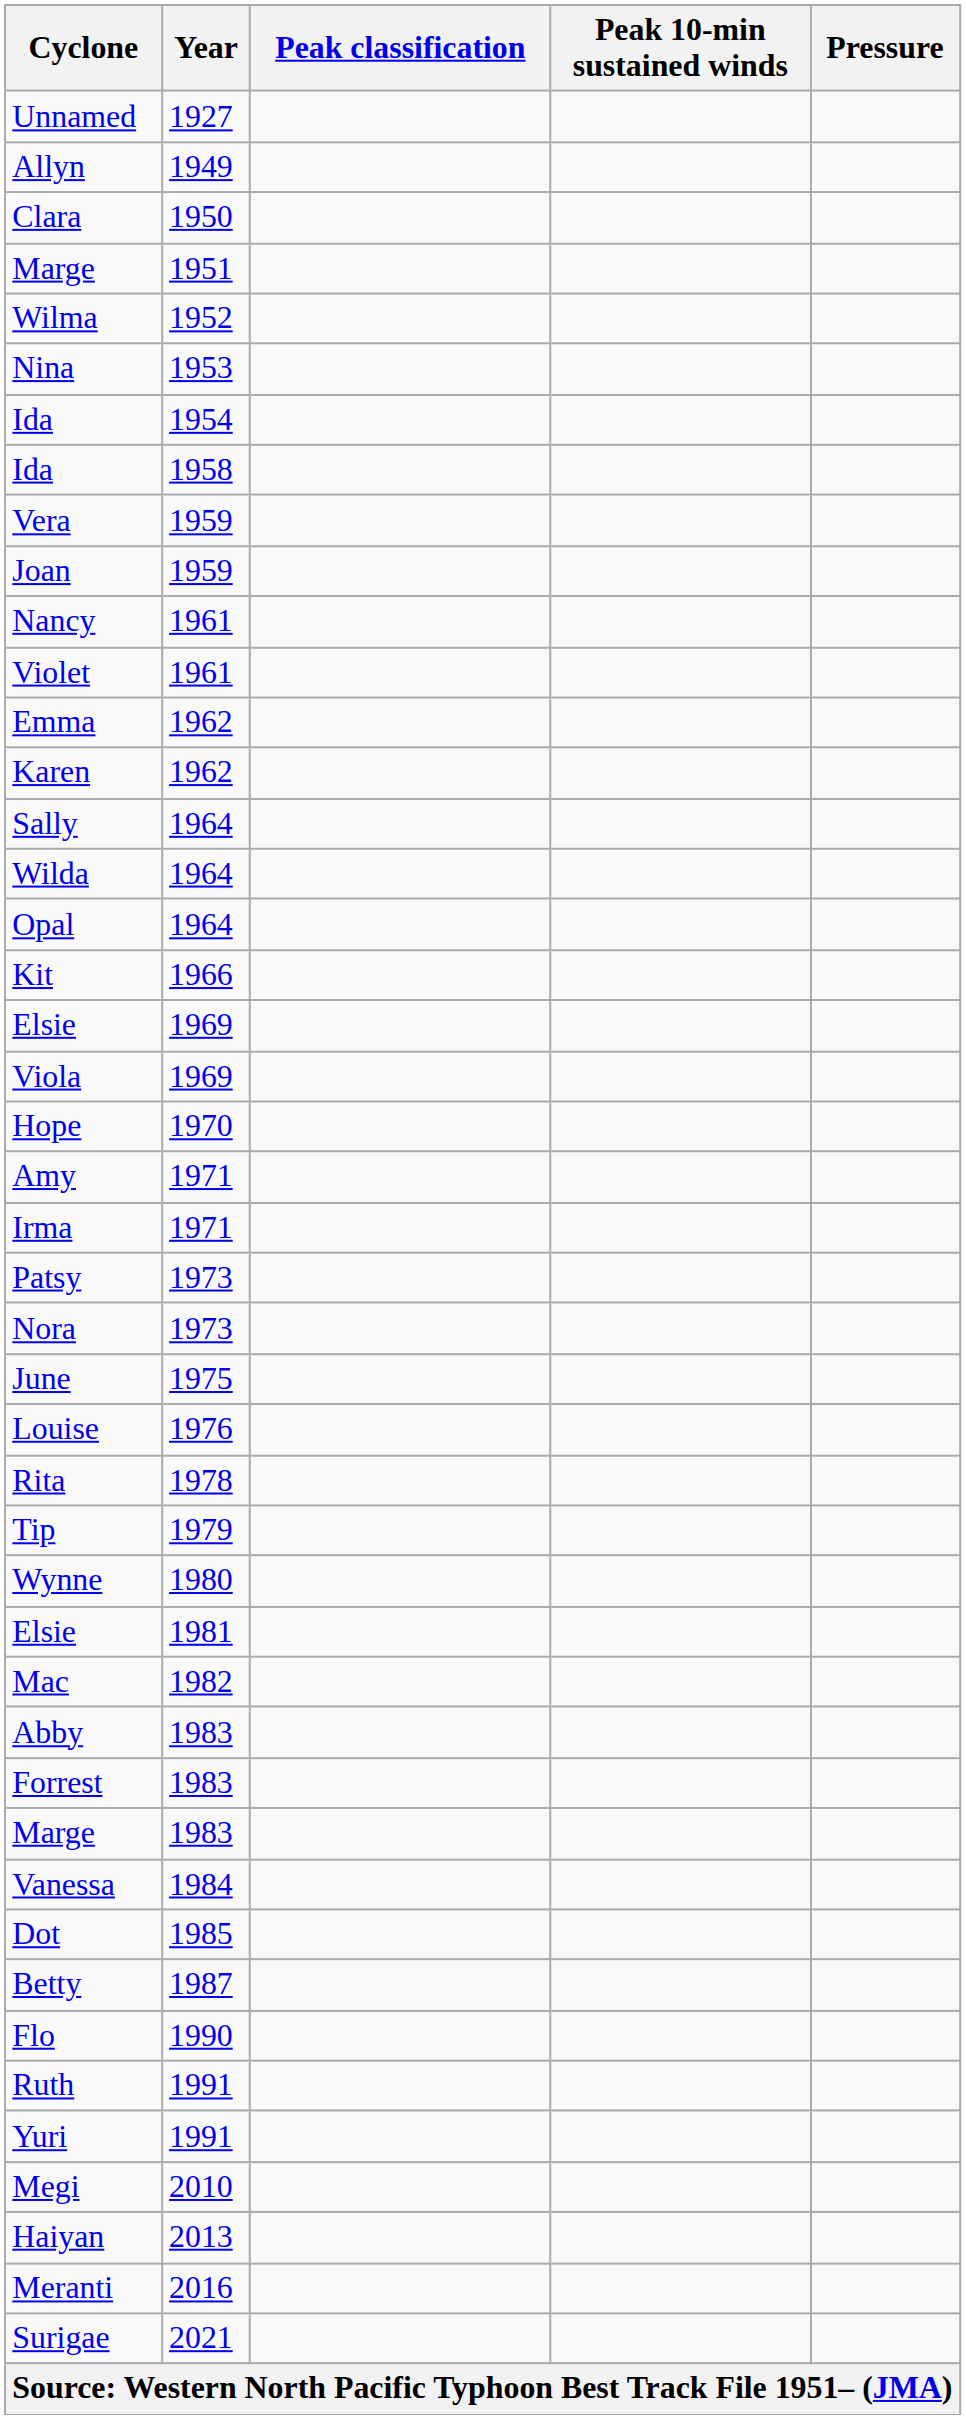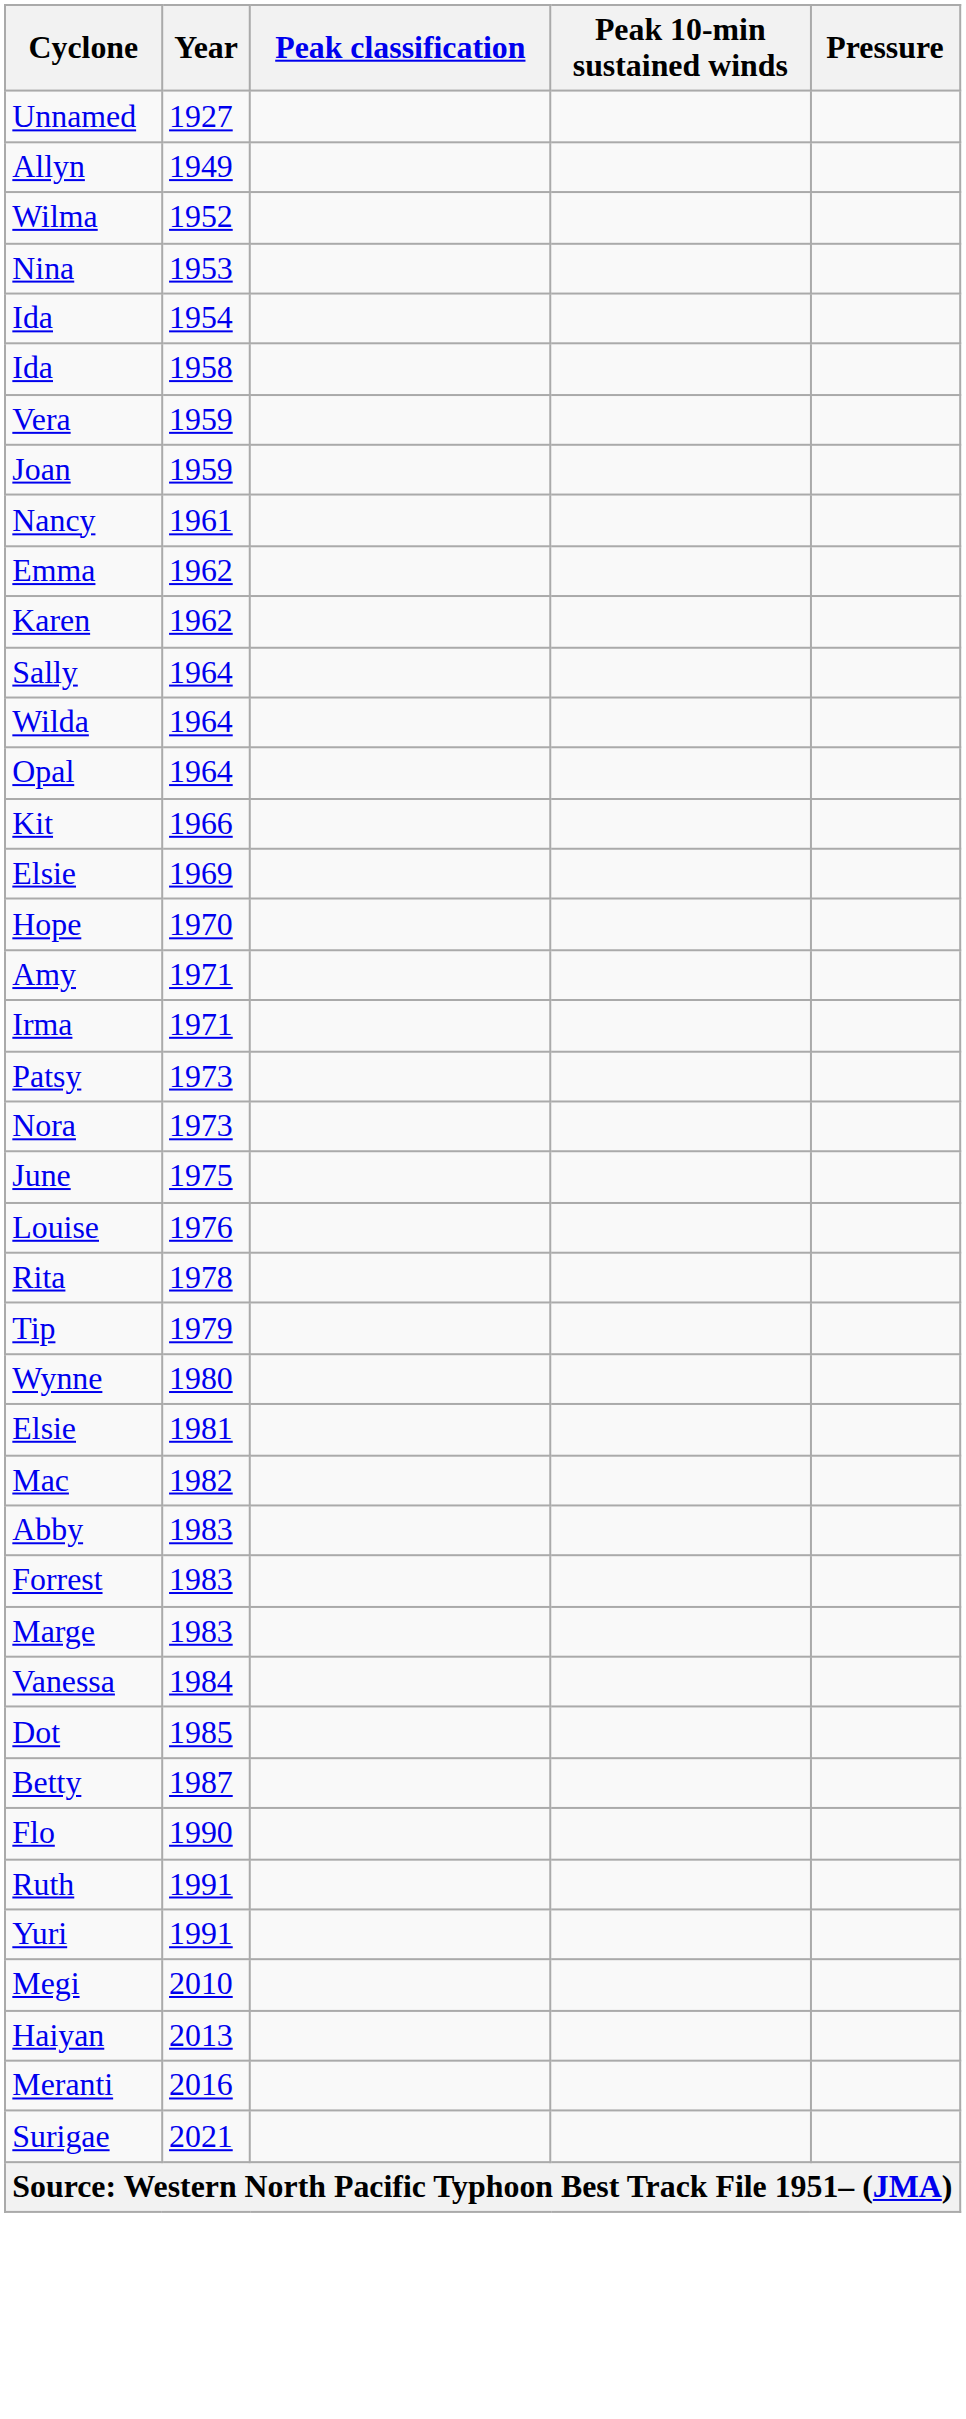- row: (47, 217)
- row: (54, 267)
- row: (51, 671)
- row: (47, 1075)
